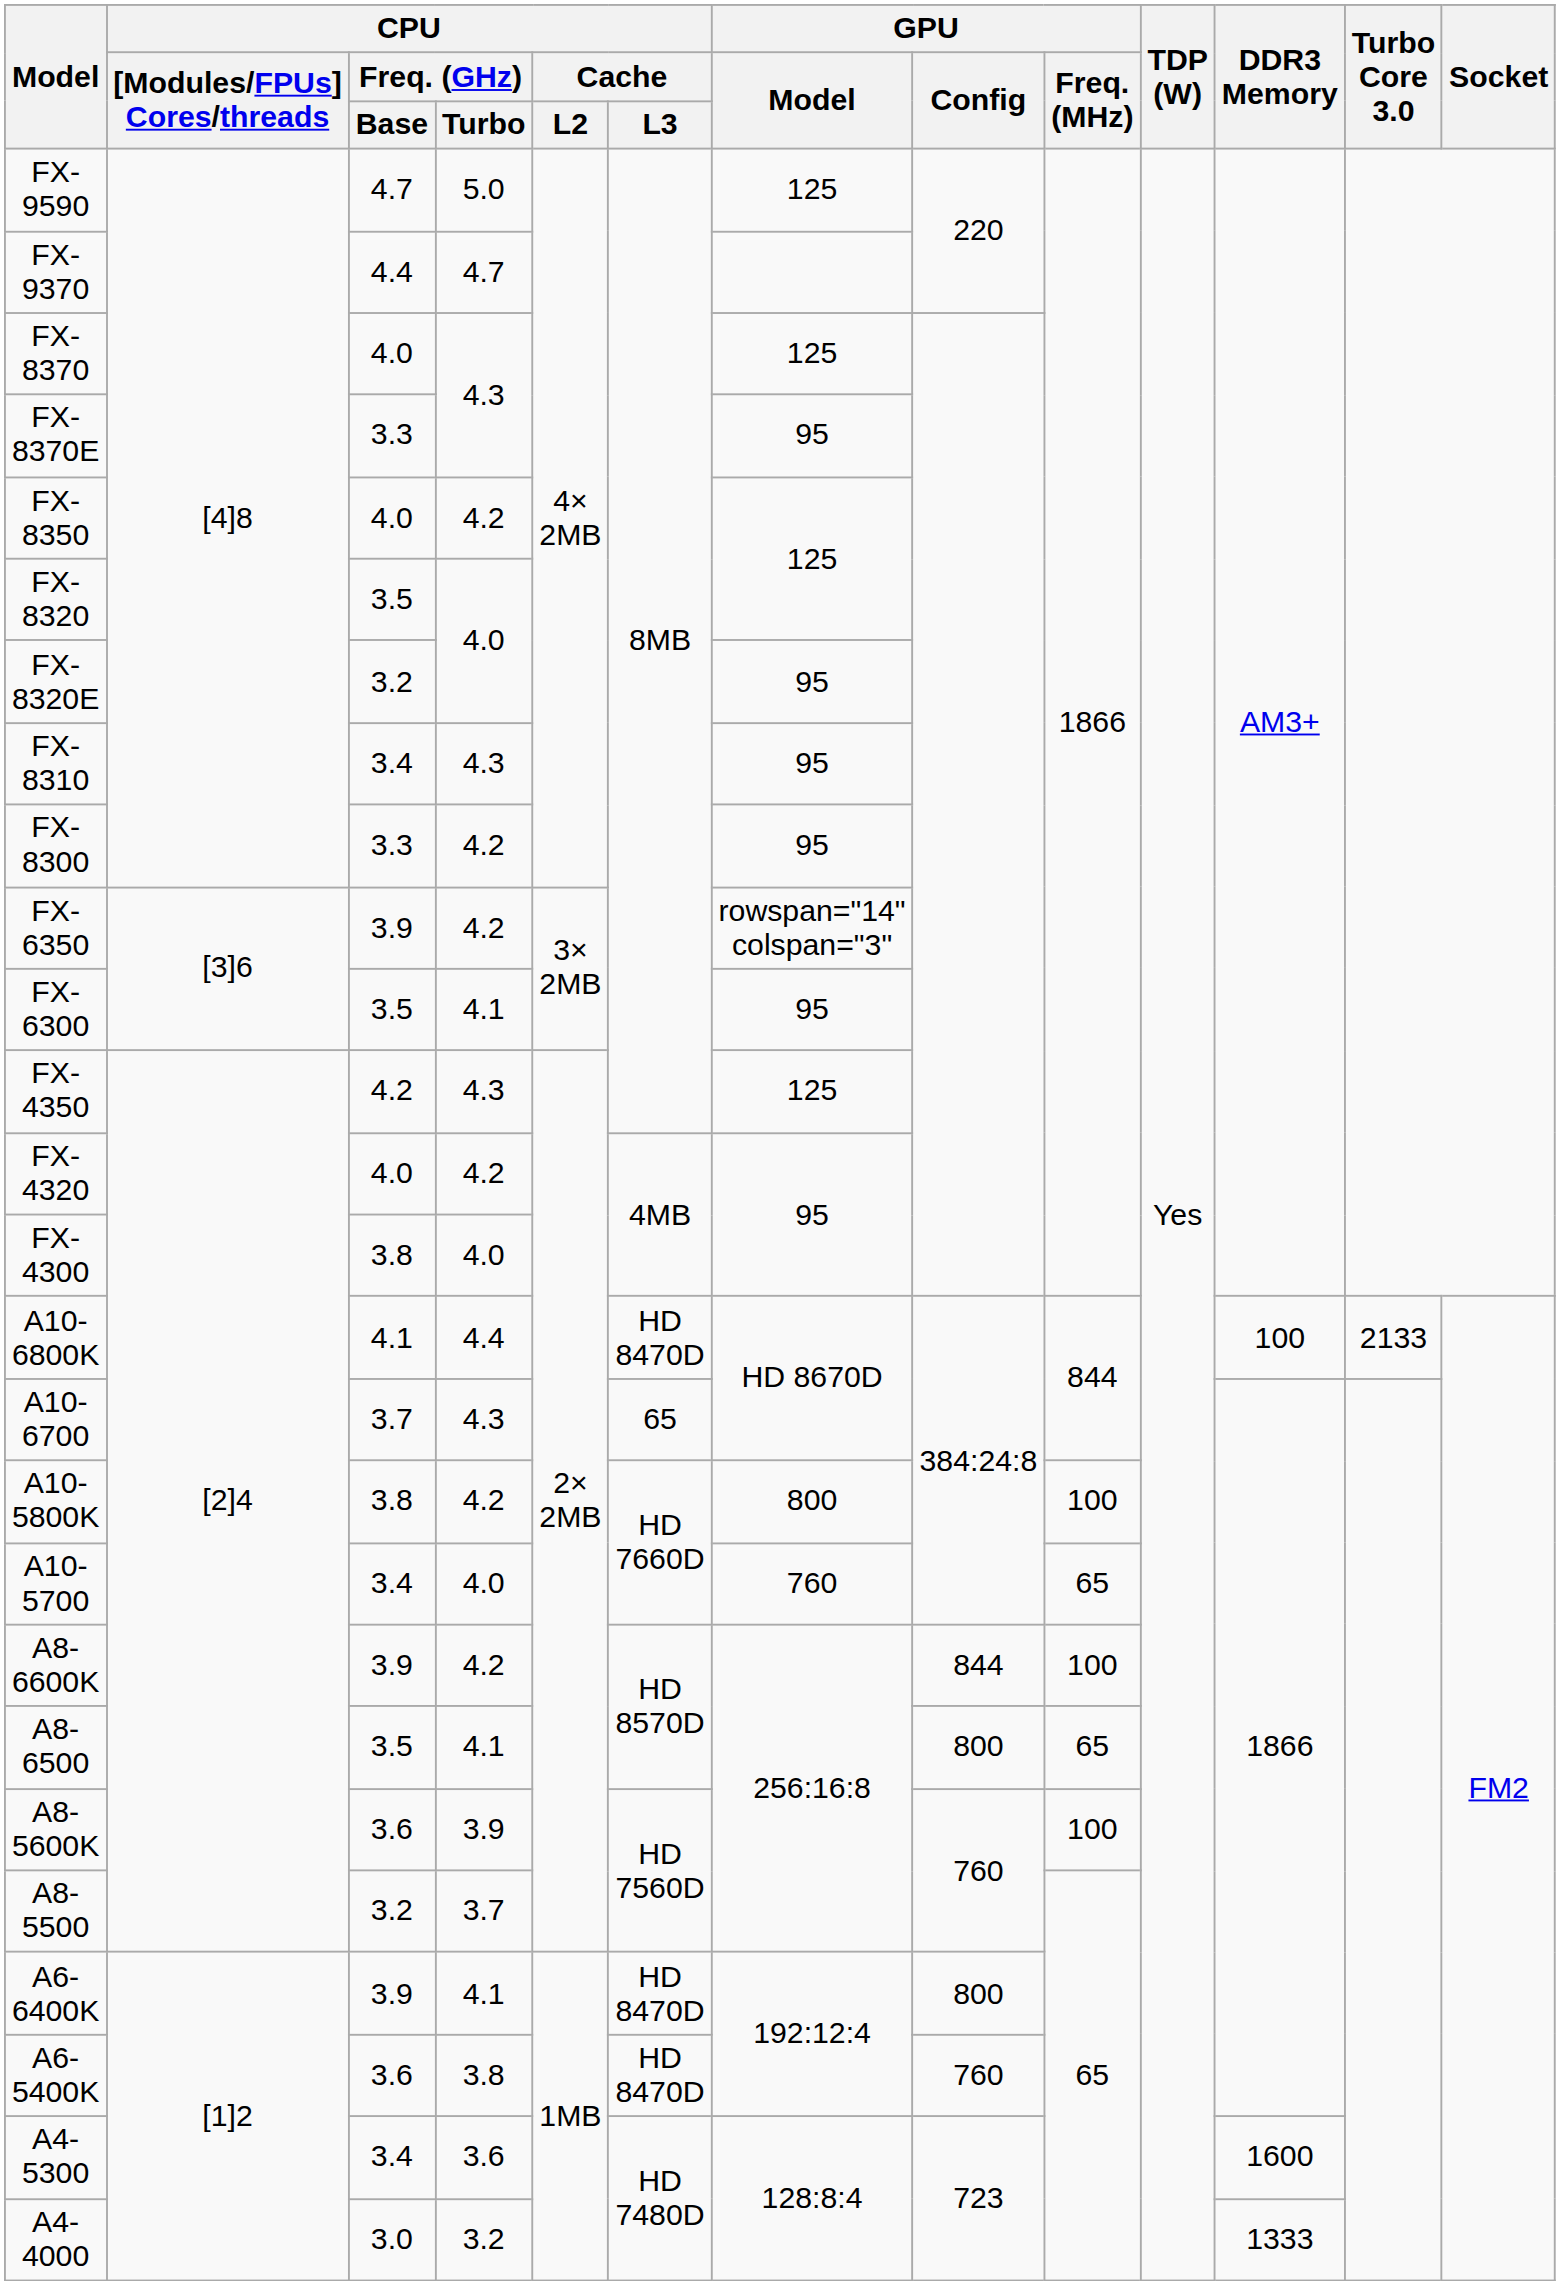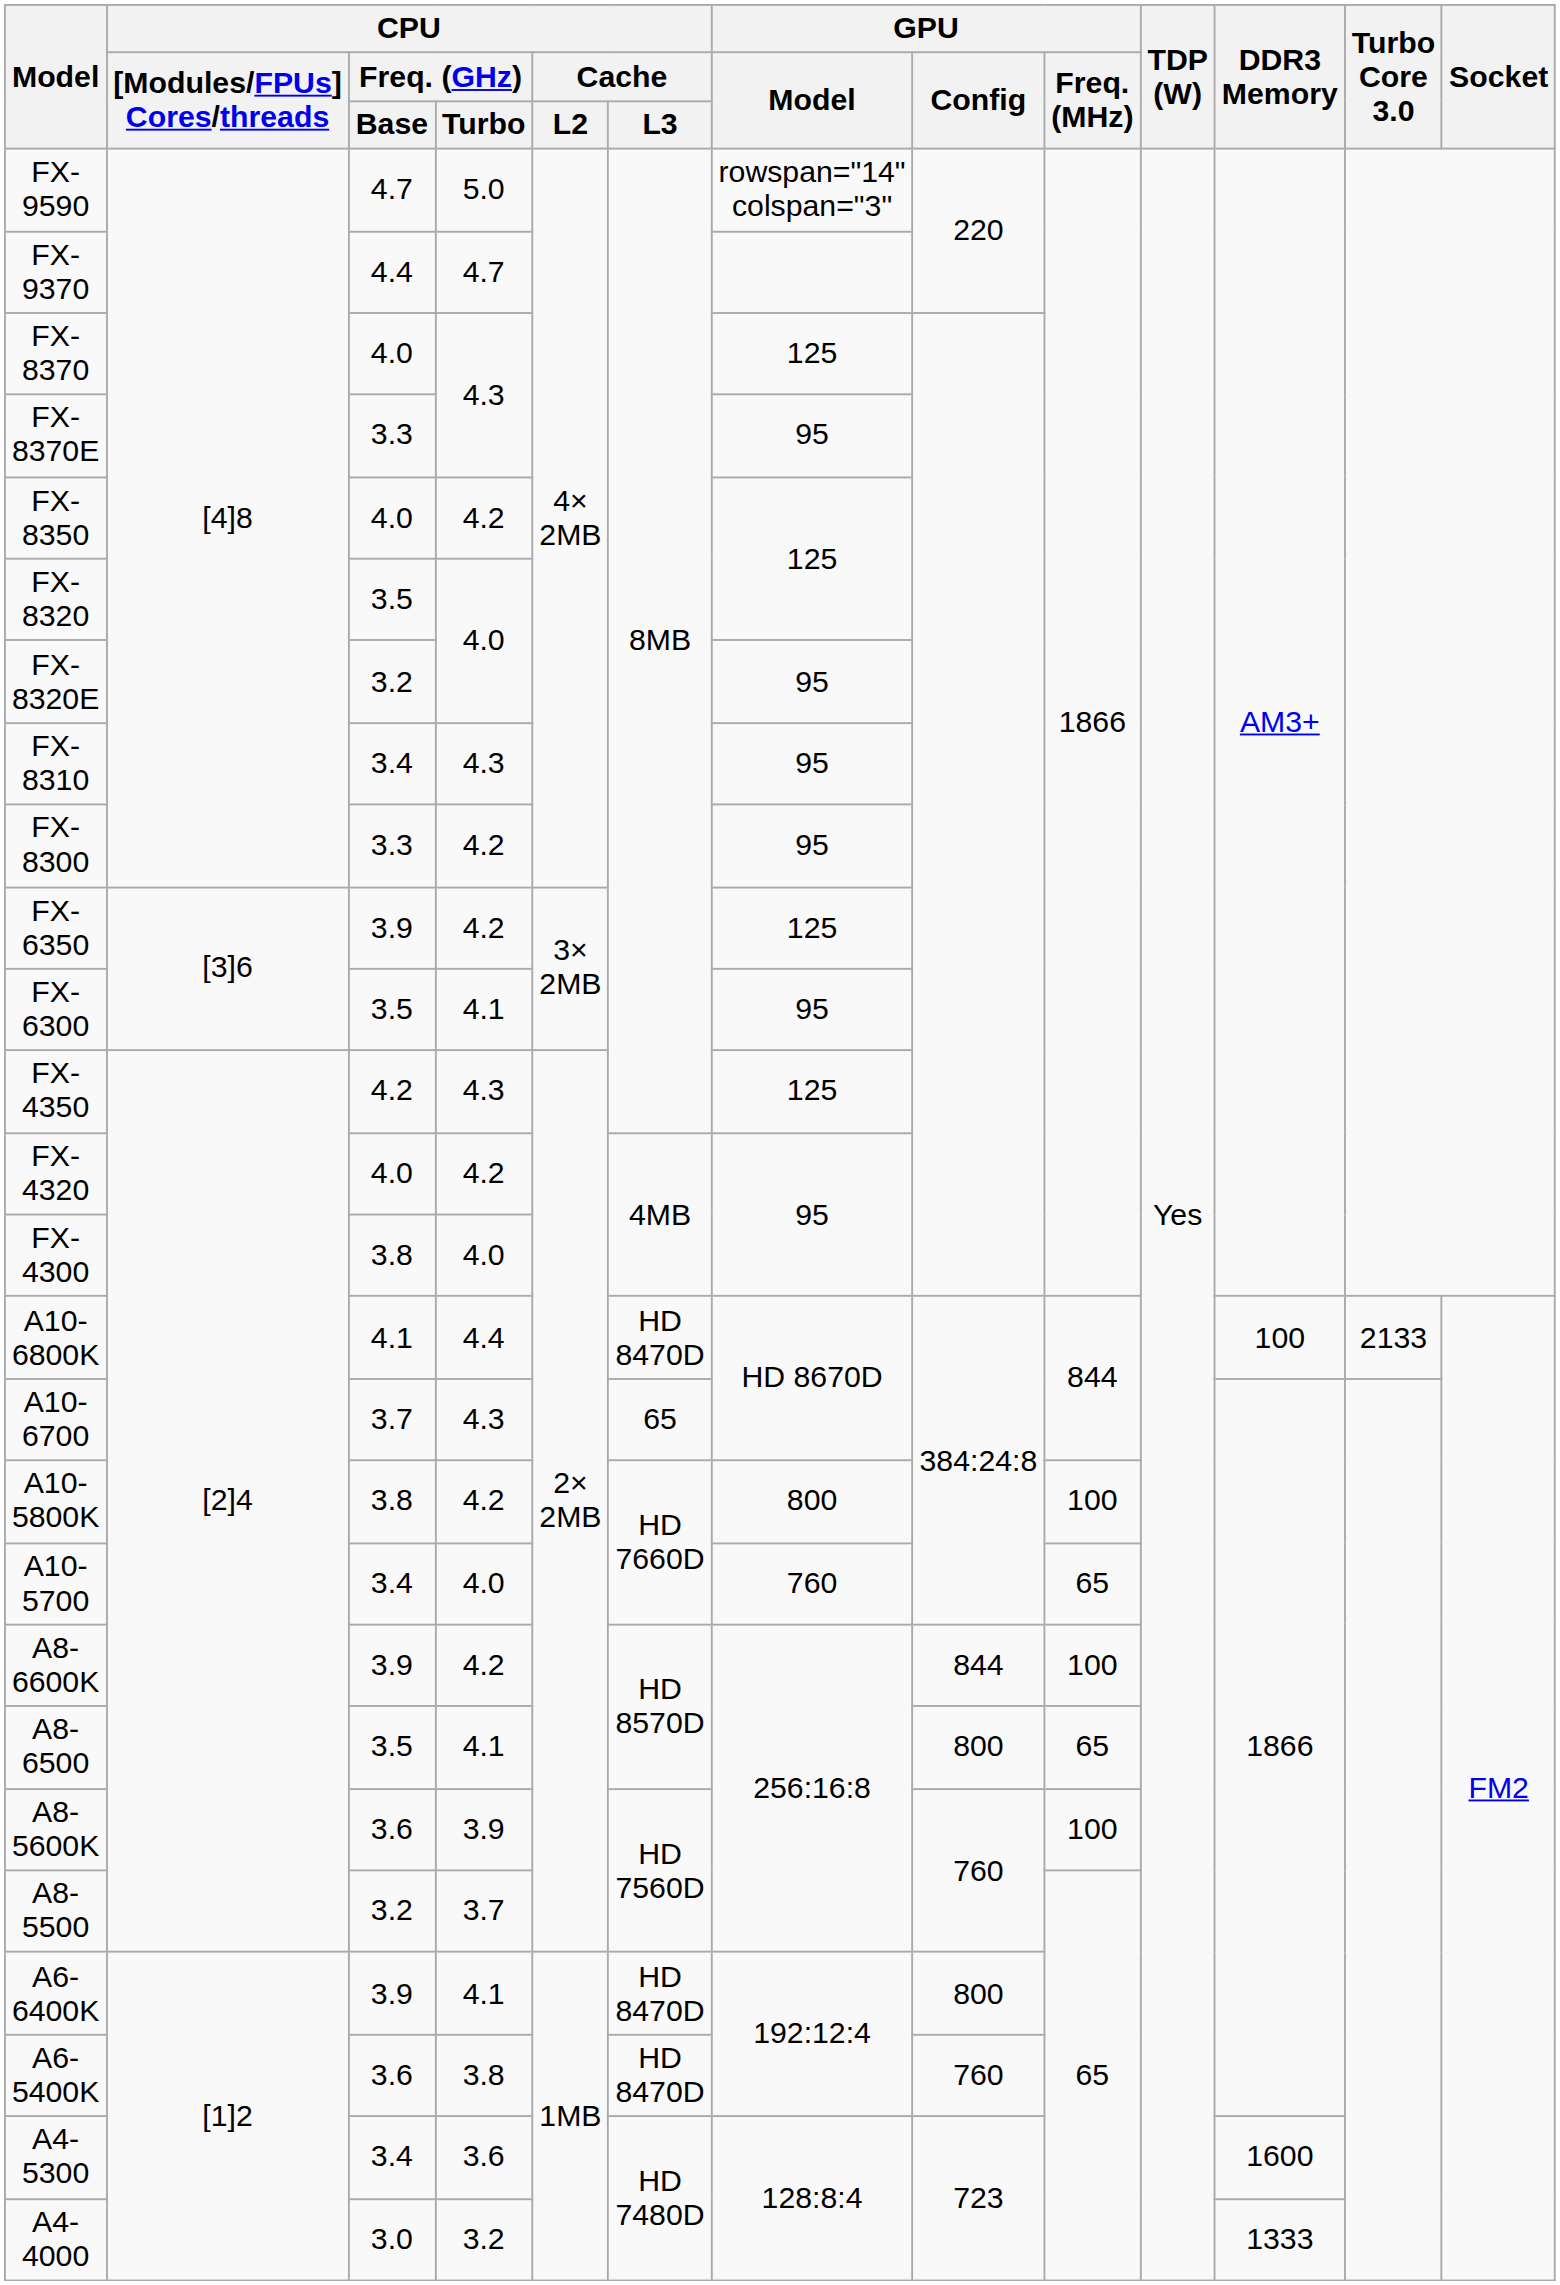(812, 189) 125 -> (812, 189) rowspan="14" colspan="3"
(812, 927) rowspan="14" colspan="3" -> (812, 927) 125
